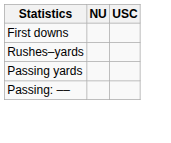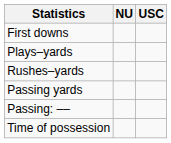+ row: (40, 52)
+ row: (59, 128)
